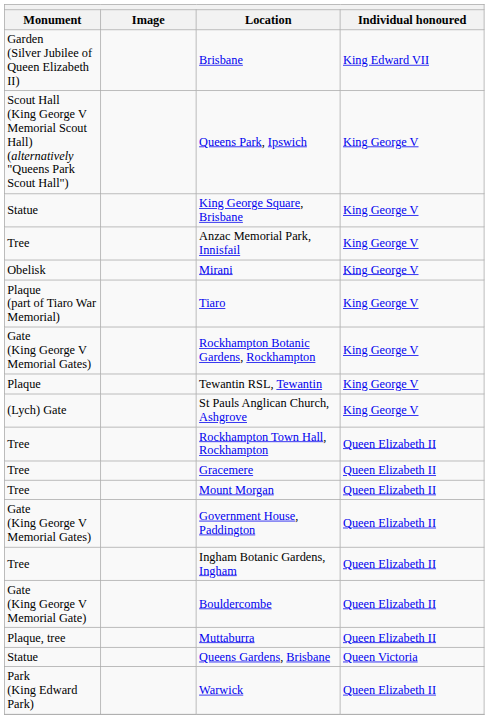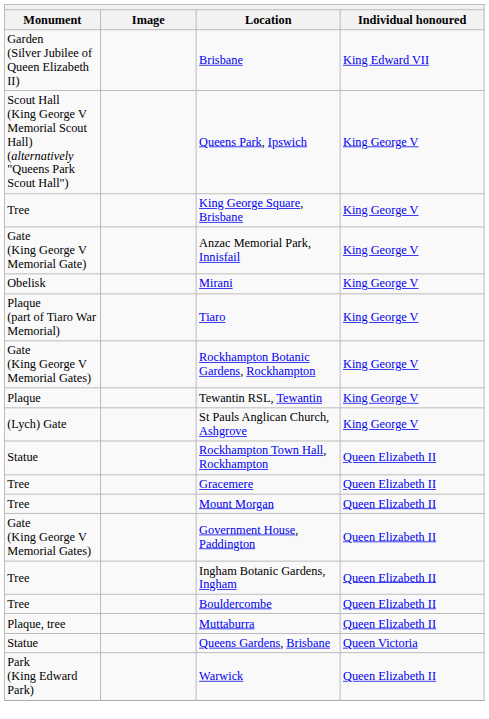(23, 210) Statue -> (18, 210) Tree
(18, 243) Tree -> (47, 250) Gate (King George V Memorial Gate)
(18, 444) Tree -> (23, 457) Statue
(47, 604) Gate (King George V Memorial Gate) -> (18, 604) Tree
